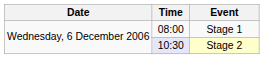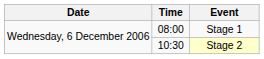(171, 45) lavender background -> (171, 45) no background
